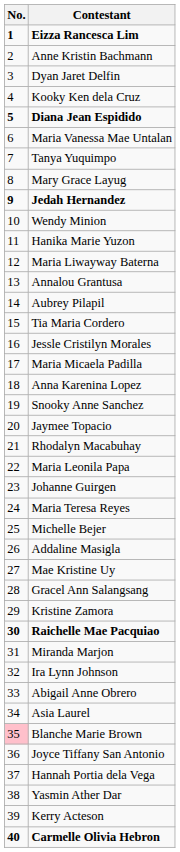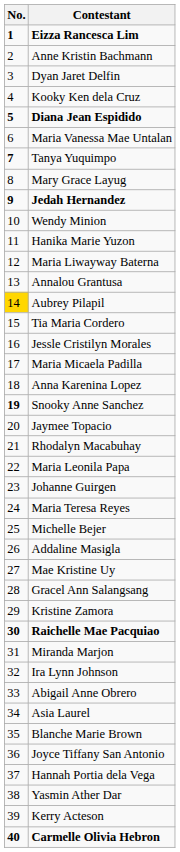(10, 158) normal -> (10, 158) bold
(14, 302) no background -> (14, 302) gold background
(14, 405) normal -> (14, 405) bold
(14, 734) pink background -> (14, 734) no background
